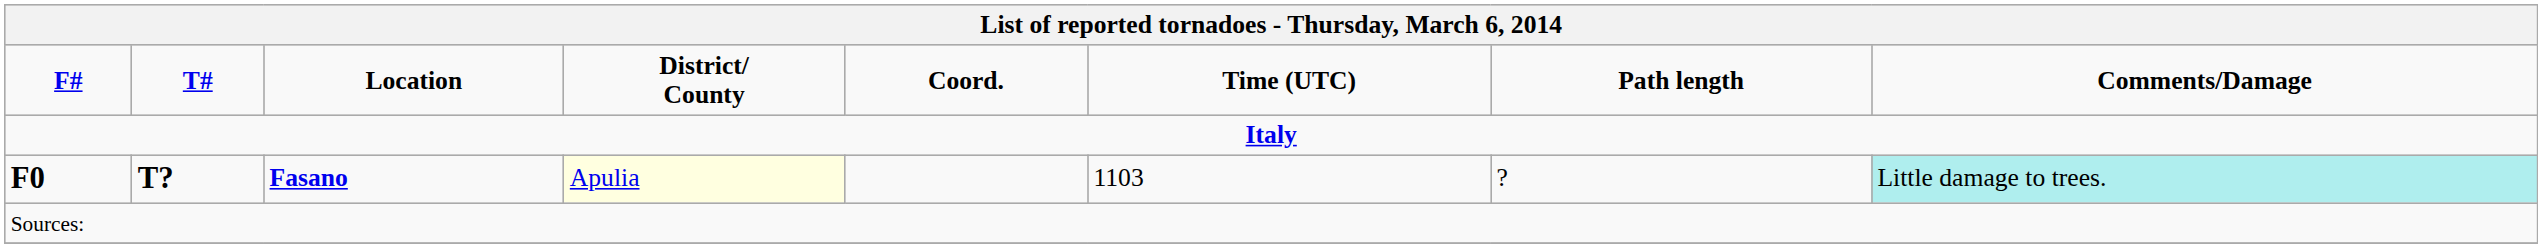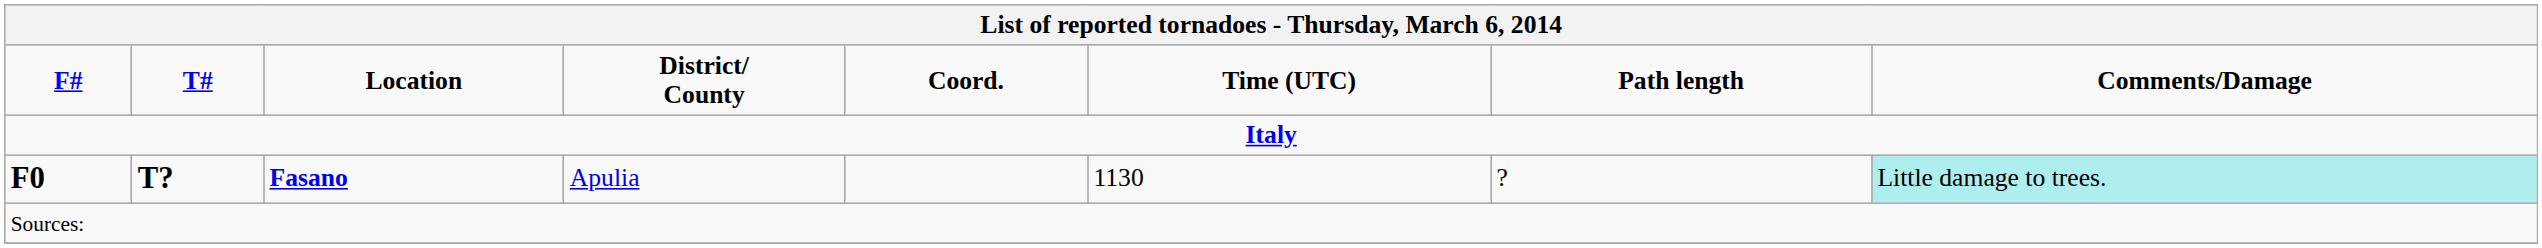(605, 178) lightyellow background -> (605, 178) no background
(1119, 178) 1103 -> (1119, 178) 1130
